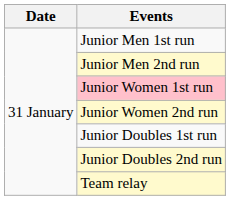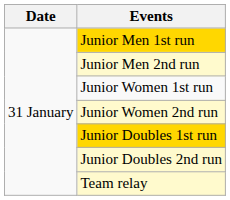(137, 40) no background -> (137, 40) gold background
(147, 87) pink background -> (147, 87) no background
(149, 135) no background -> (149, 135) gold background
